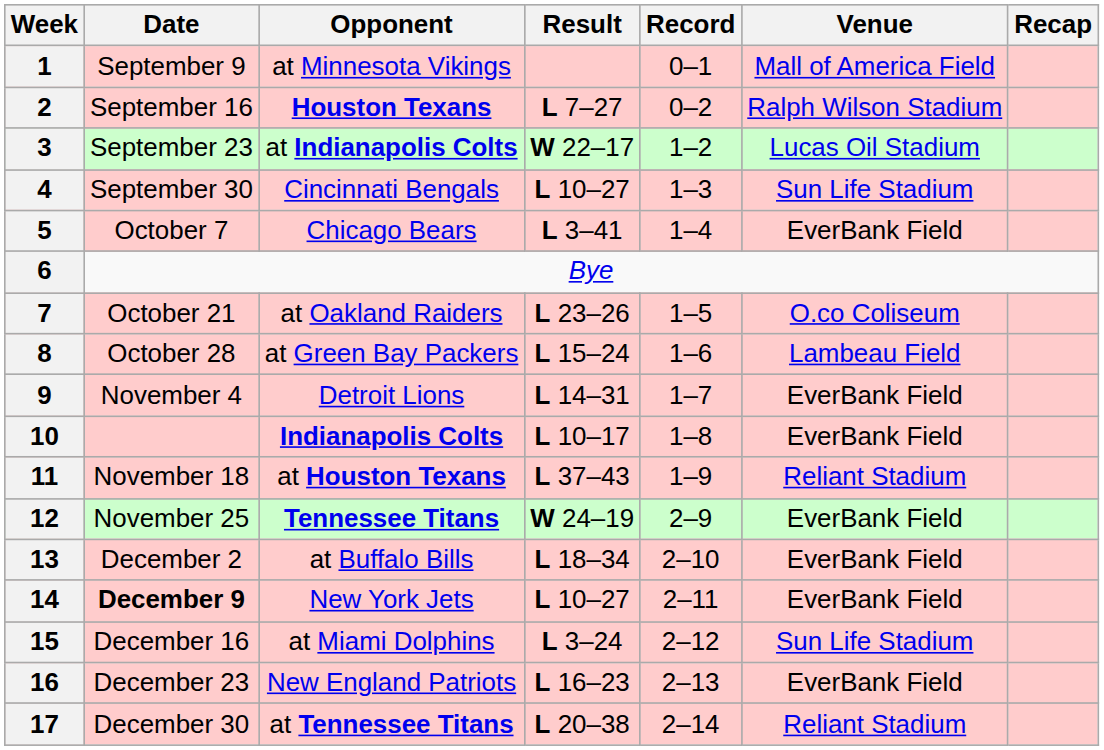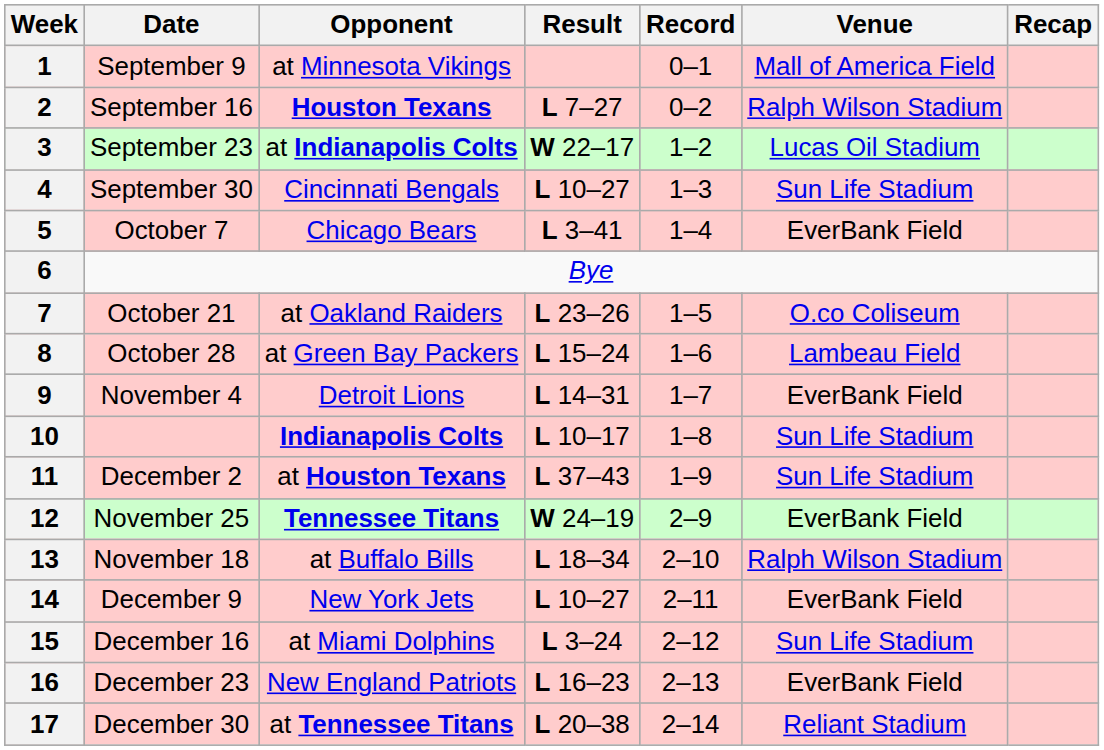(875, 436) EverBank Field -> (875, 436) Sun Life Stadium
(171, 477) November 18 -> (171, 477) December 2
(875, 477) Reliant Stadium -> (875, 477) Sun Life Stadium
(171, 559) December 2 -> (171, 559) November 18
(875, 559) EverBank Field -> (875, 559) Ralph Wilson Stadium
(171, 600) bold -> (171, 600) normal
